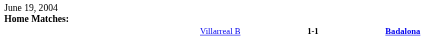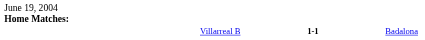(403, 31) bold -> (402, 31) normal
